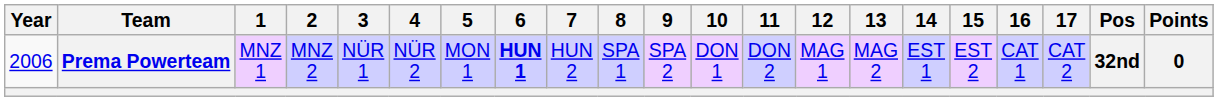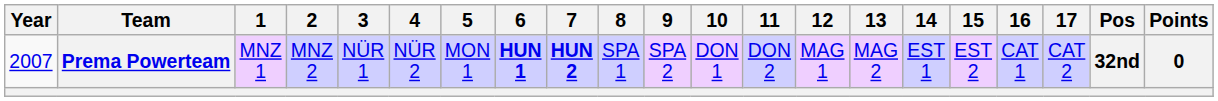(31, 61) 2006 -> (31, 61) 2007
(572, 61) normal -> (572, 61) bold
